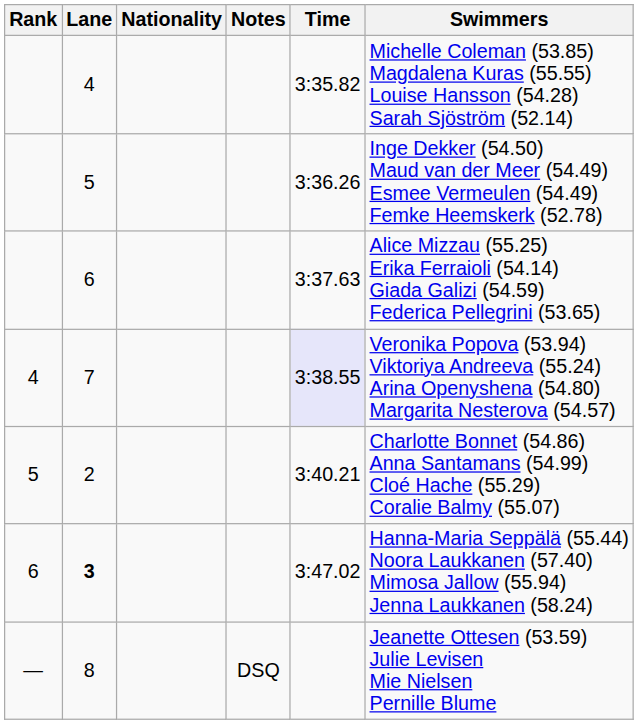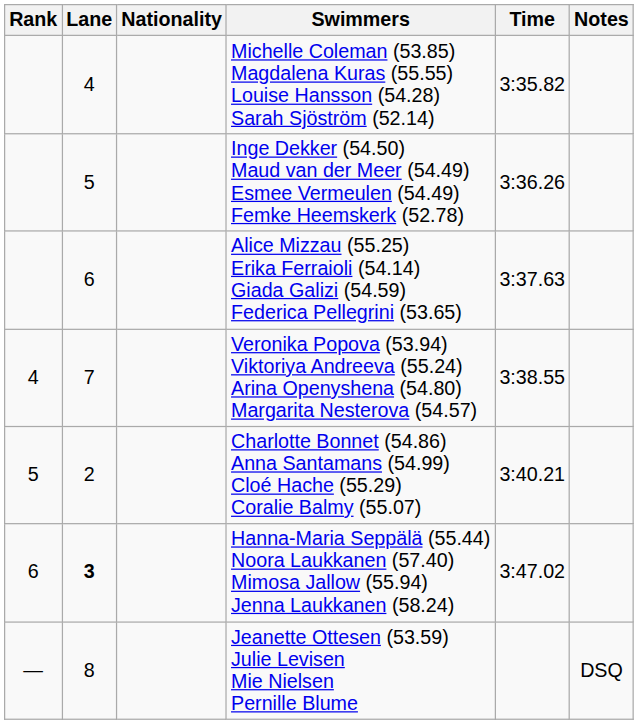columns swapped: (499, 20) <-> (258, 20)
(328, 377) lavender background -> (532, 377) no background
